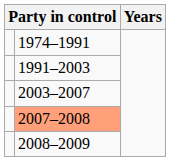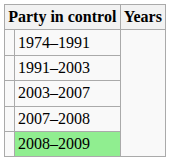(54, 118) lightsalmon background -> (54, 118) no background
(54, 144) no background -> (54, 144) lightgreen background
